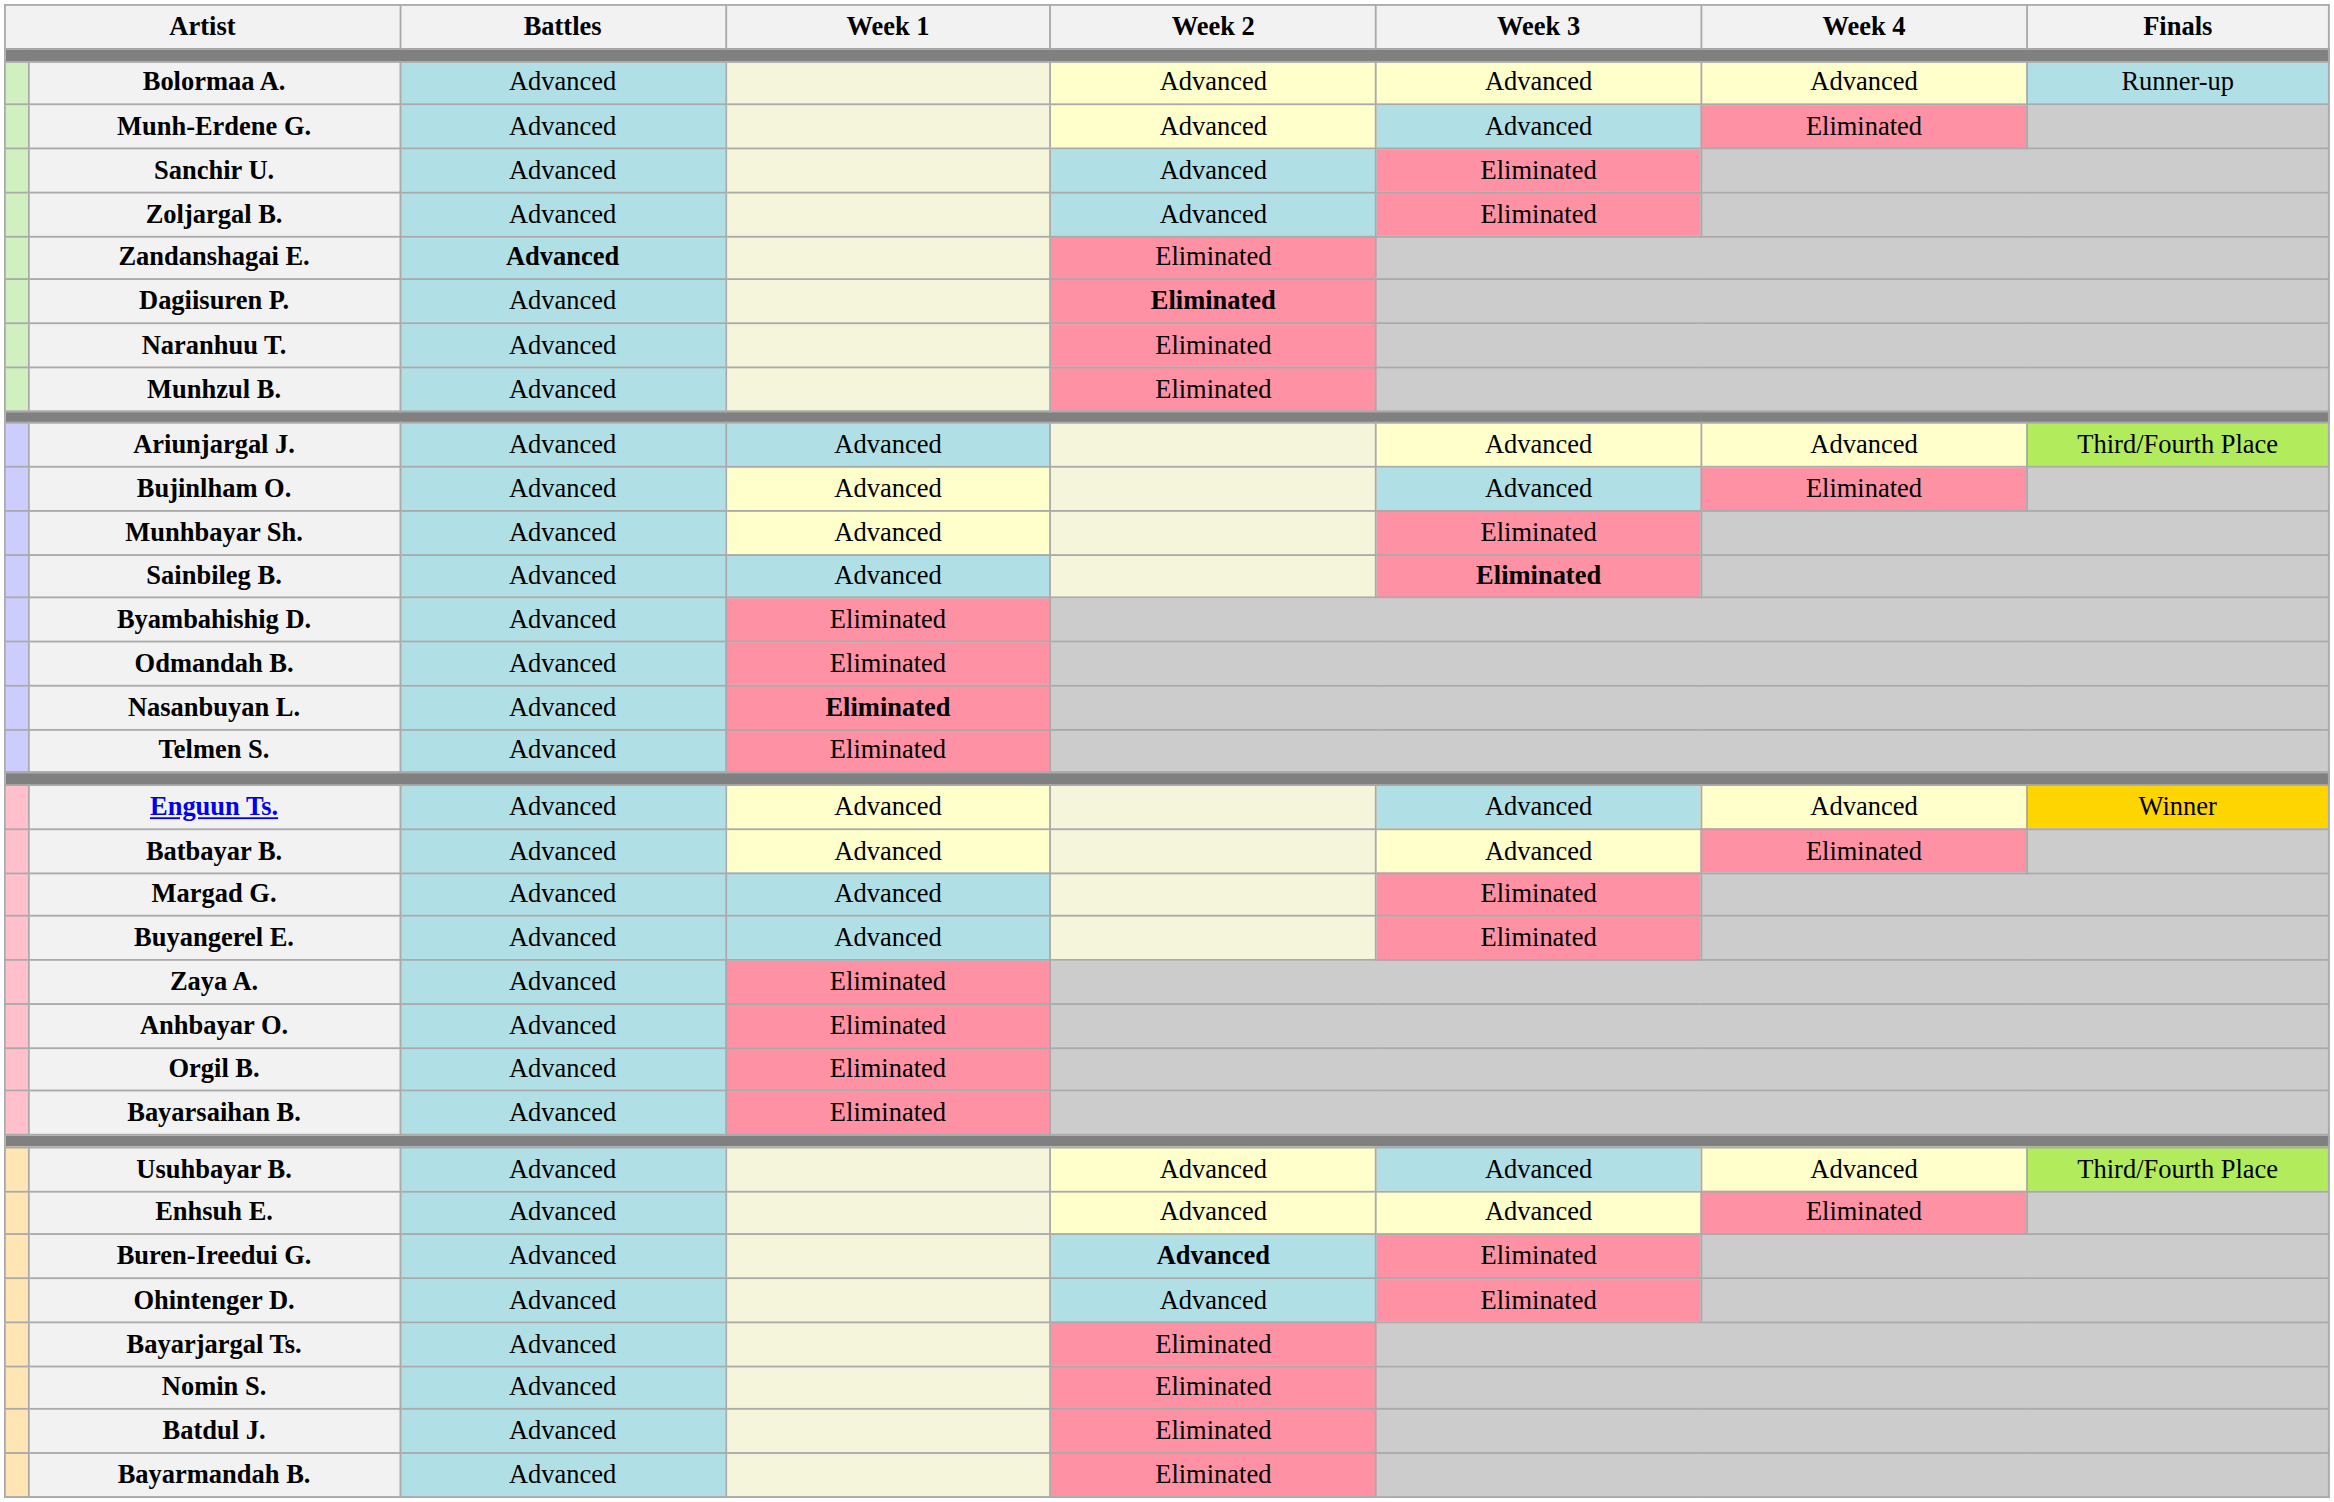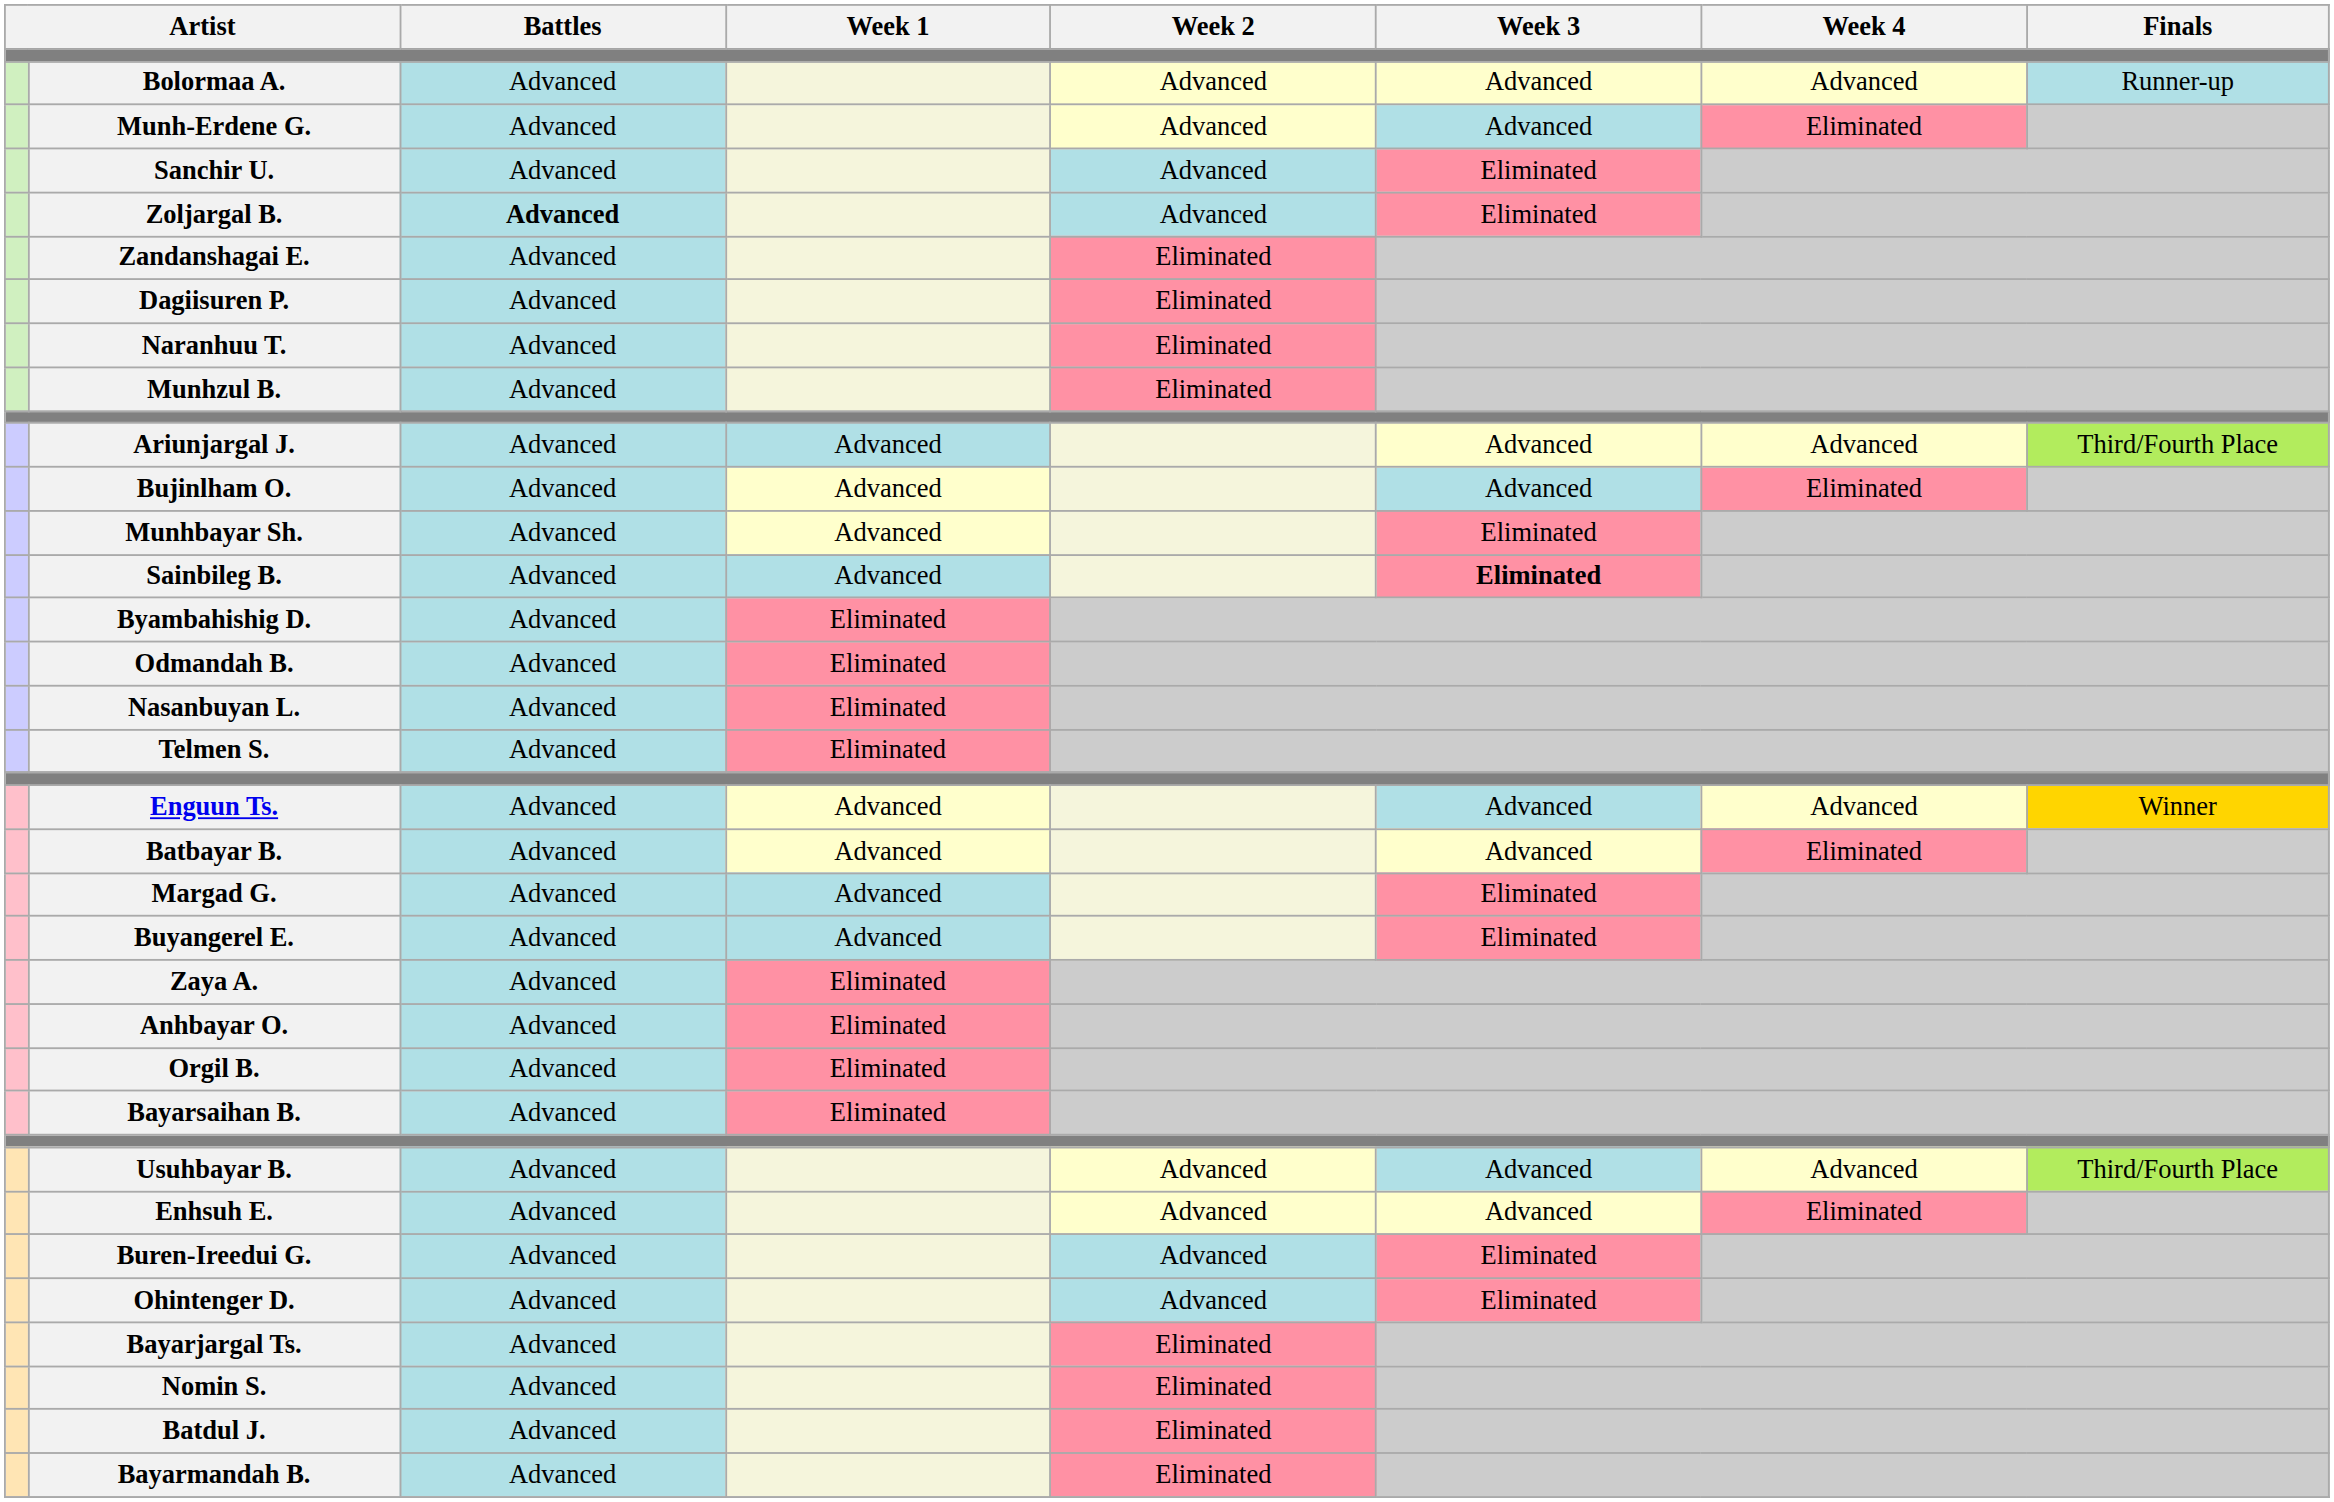(563, 213) normal -> (563, 213) bold
(563, 257) bold -> (563, 257) normal
(1213, 301) bold -> (1213, 301) normal
(888, 707) bold -> (888, 707) normal
(1213, 1256) bold -> (1213, 1256) normal
